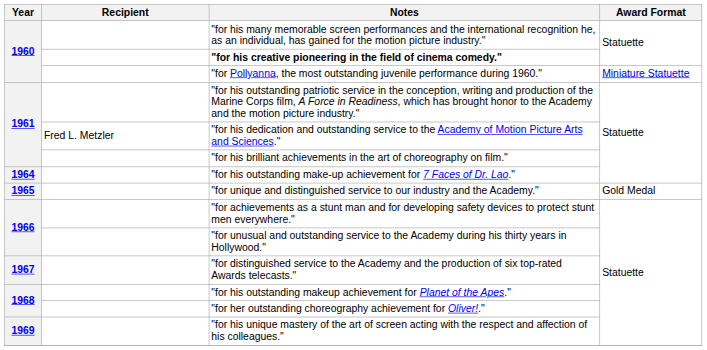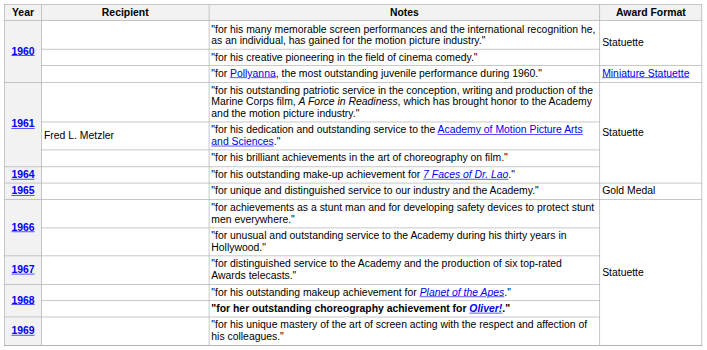(357, 57) bold -> (344, 57) normal
(348, 309) normal -> (361, 309) bold
